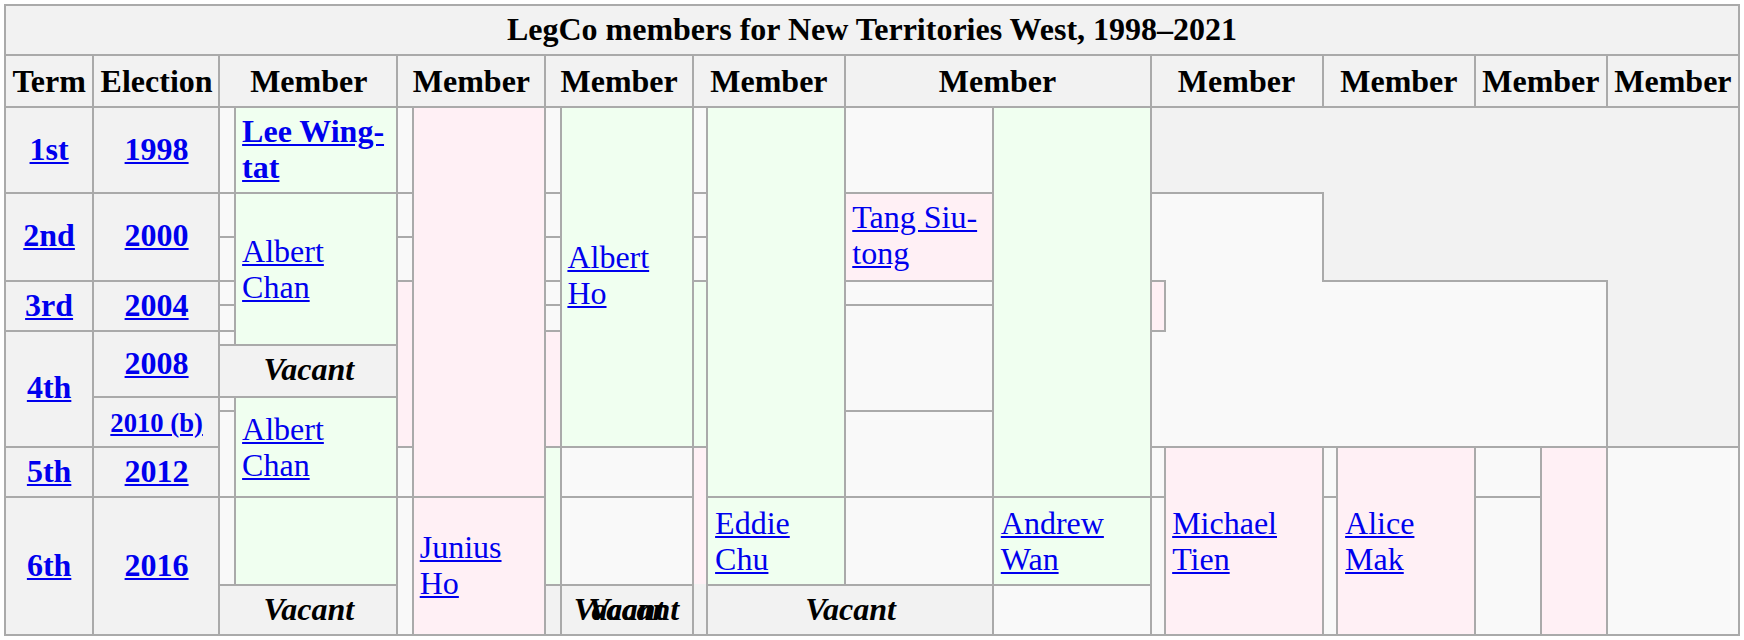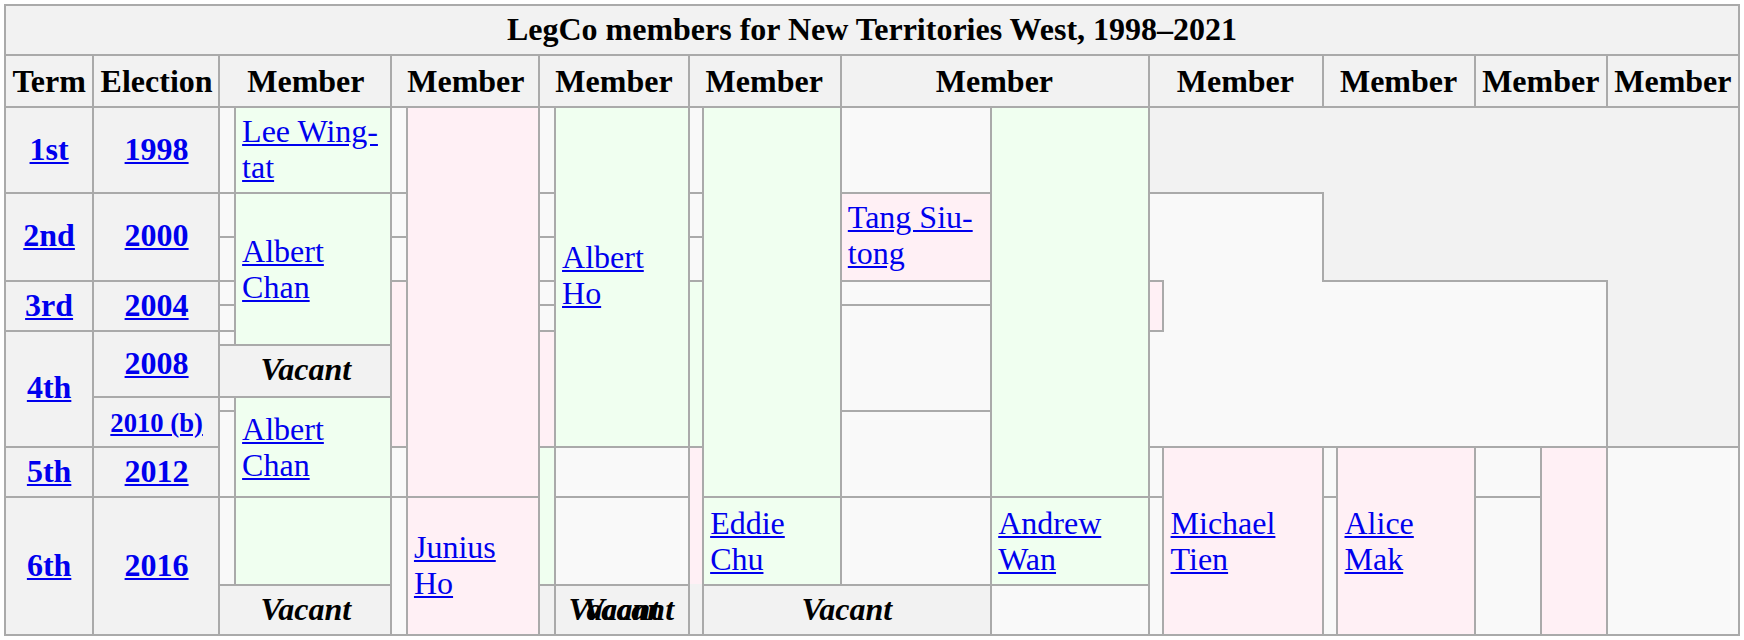(313, 149) bold -> (310, 149) normal
